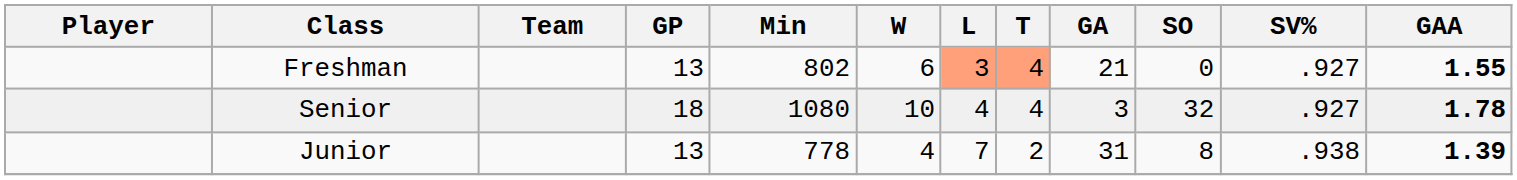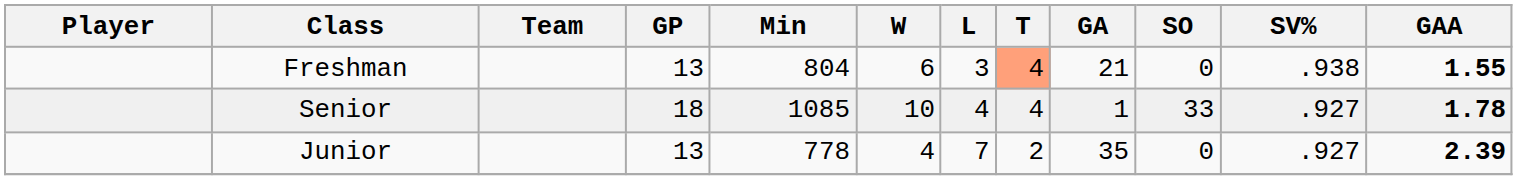(827, 68) 802 -> (827, 68) 804
(982, 68) lightsalmon background -> (982, 68) no background
(1329, 68) .927 -> (1329, 68) .938
(819, 110) 1080 -> (819, 110) 1085
(1121, 110) 3 -> (1121, 110) 1
(1199, 110) 32 -> (1199, 110) 33
(1114, 153) 31 -> (1114, 153) 35
(1206, 153) 8 -> (1206, 153) 0
(1329, 153) .938 -> (1329, 153) .927
(1475, 153) 1.39 -> (1475, 153) 2.39
